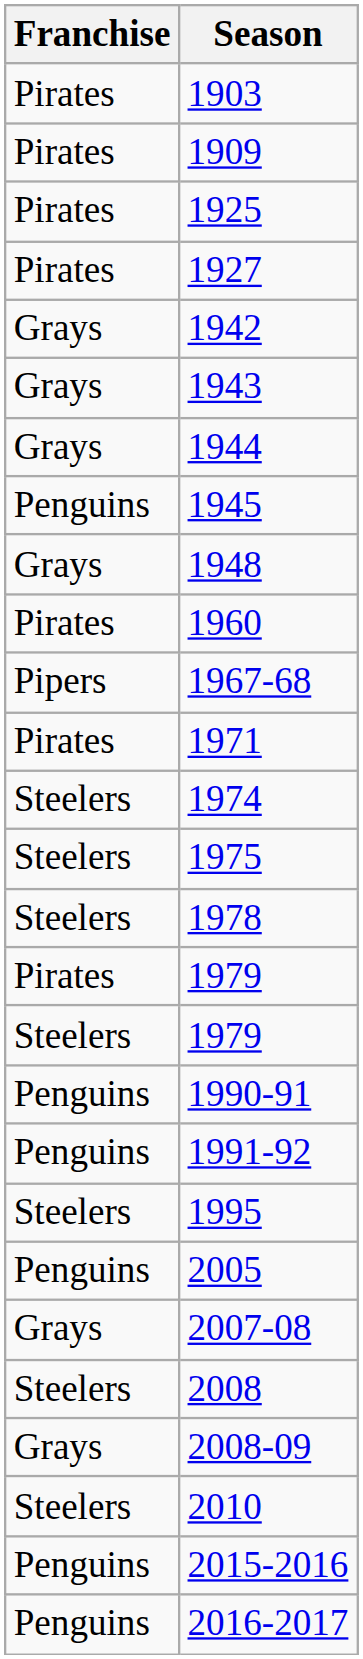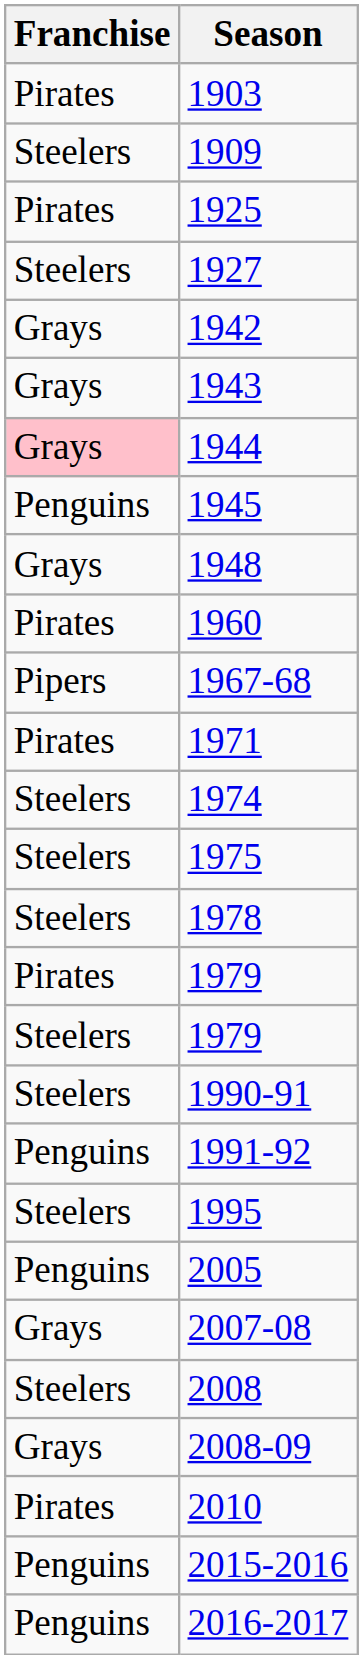(64, 151) Pirates -> (72, 151) Steelers
(64, 269) Pirates -> (72, 269) Steelers
(58, 446) no background -> (58, 446) pink background
(82, 1093) Penguins -> (72, 1093) Steelers
(72, 1505) Steelers -> (64, 1505) Pirates
